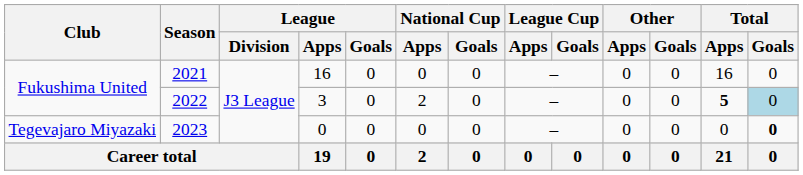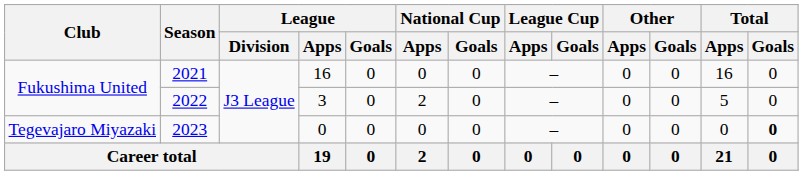(724, 101) bold -> (724, 101) normal
(773, 101) lightblue background -> (773, 101) no background
